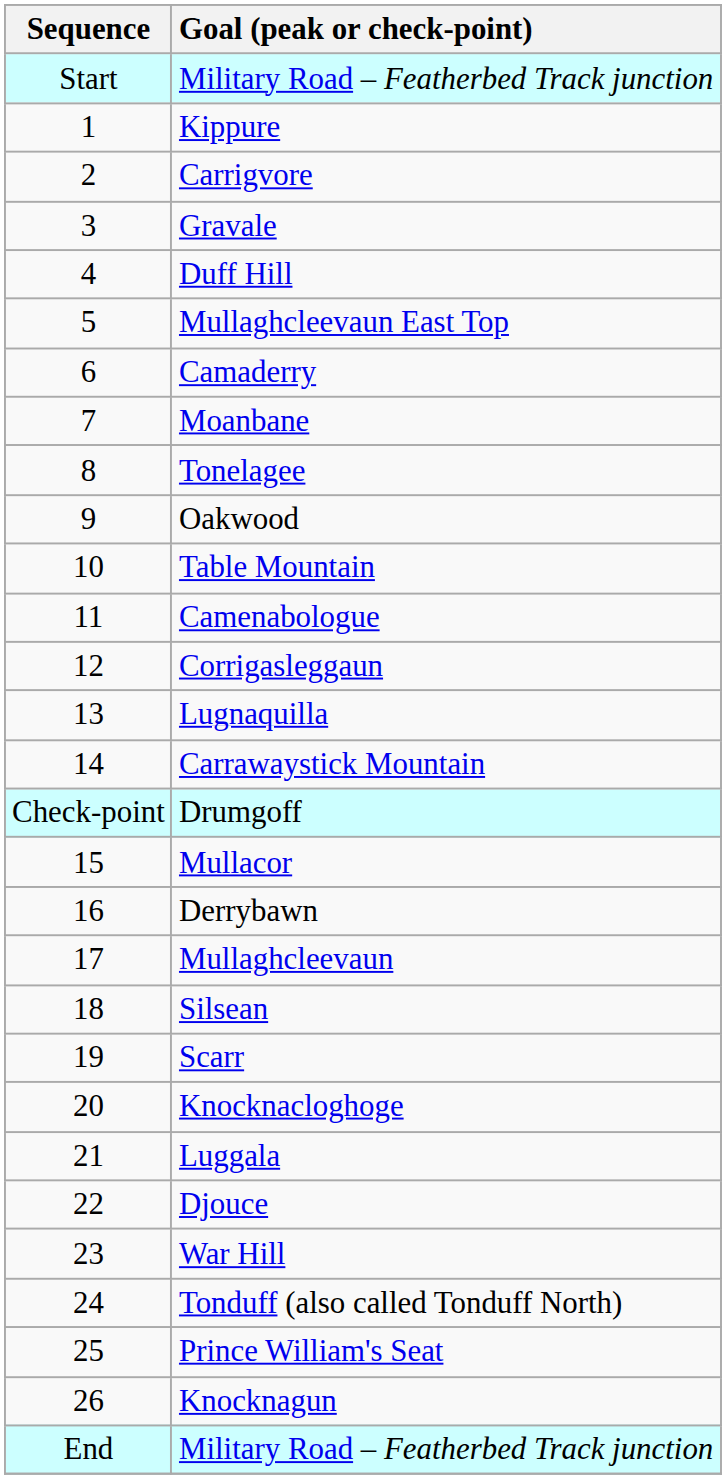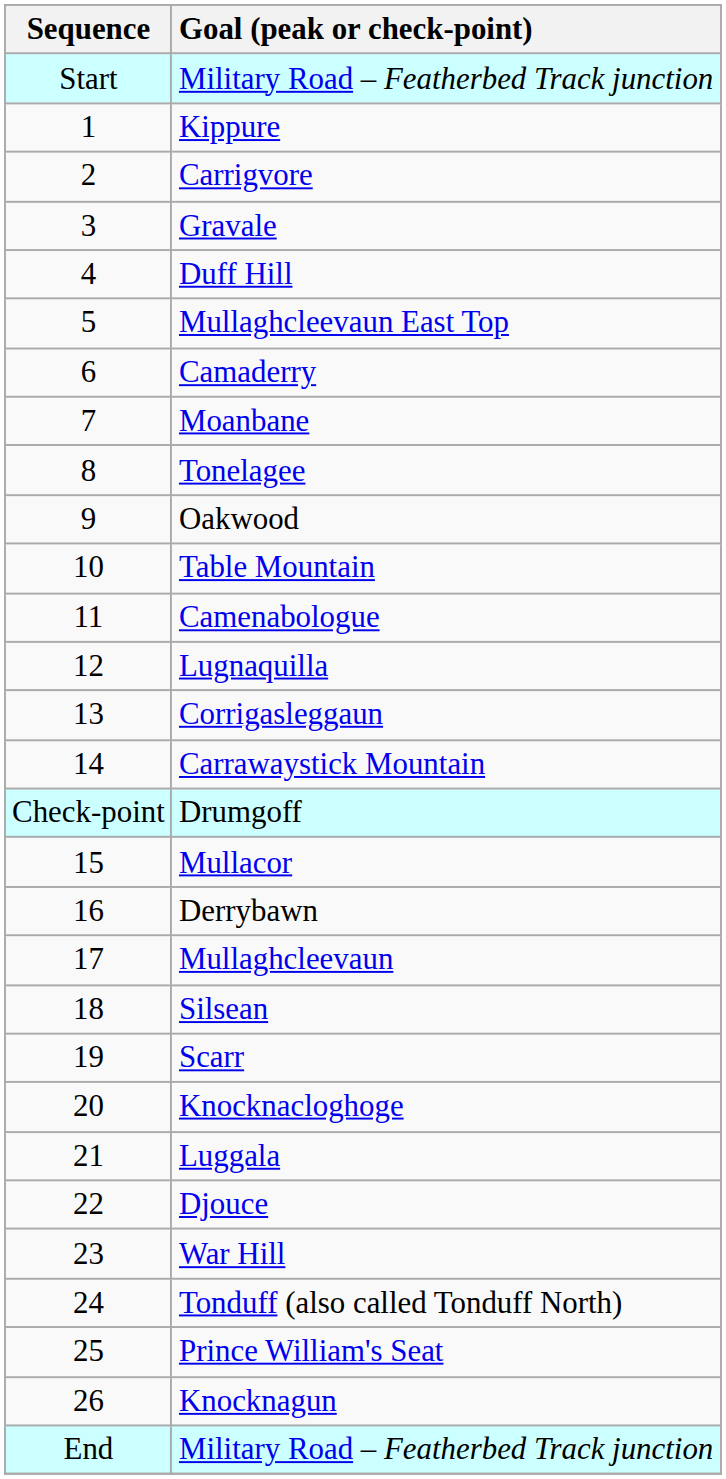(281, 665) Corrigasleggaun -> (254, 665) Lugnaquilla
(254, 714) Lugnaquilla -> (281, 714) Corrigasleggaun
